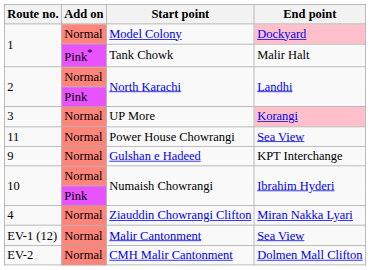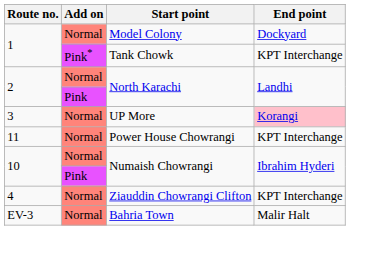(282, 34) pink background -> (282, 34) no background
(283, 55) Malir Halt -> (300, 55) KPT Interchange
(281, 136) Sea View -> (300, 136) KPT Interchange
- row: (83, 156)
(305, 215) Miran Nakka Lyari -> (300, 195) KPT Interchange
- row: (83, 235)
- row: (83, 255)
+ row: (83, 215)
